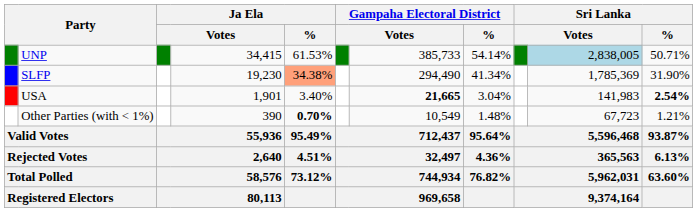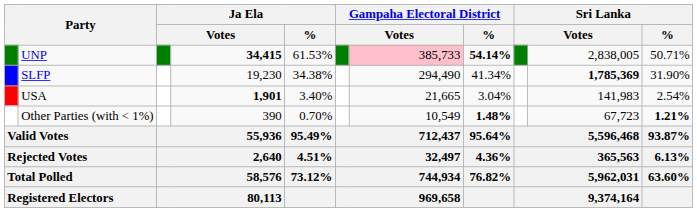(264, 55) normal -> (264, 55) bold
(440, 55) no background -> (440, 55) pink background
(491, 55) normal -> (490, 55) bold
(613, 55) lightblue background -> (613, 55) no background
(313, 75) lightsalmon background -> (313, 75) no background
(613, 75) normal -> (613, 75) bold
(267, 95) normal -> (267, 95) bold
(443, 95) bold -> (443, 95) normal
(672, 95) bold -> (673, 95) normal
(315, 116) bold -> (316, 116) normal
(494, 116) normal -> (493, 116) bold
(673, 116) normal -> (672, 116) bold
